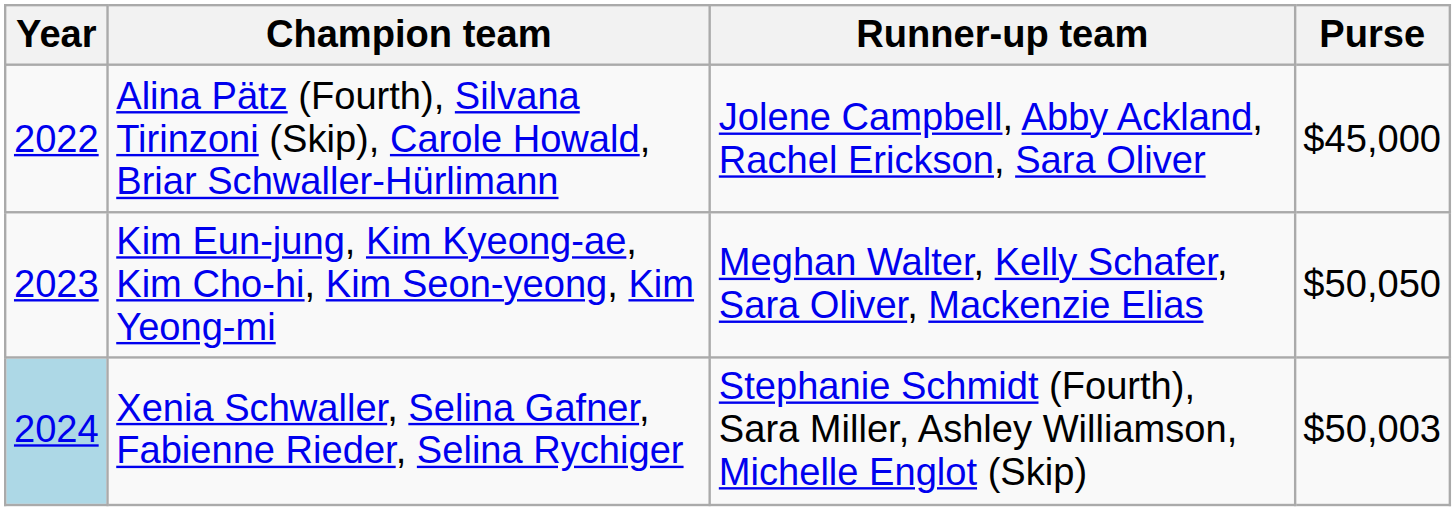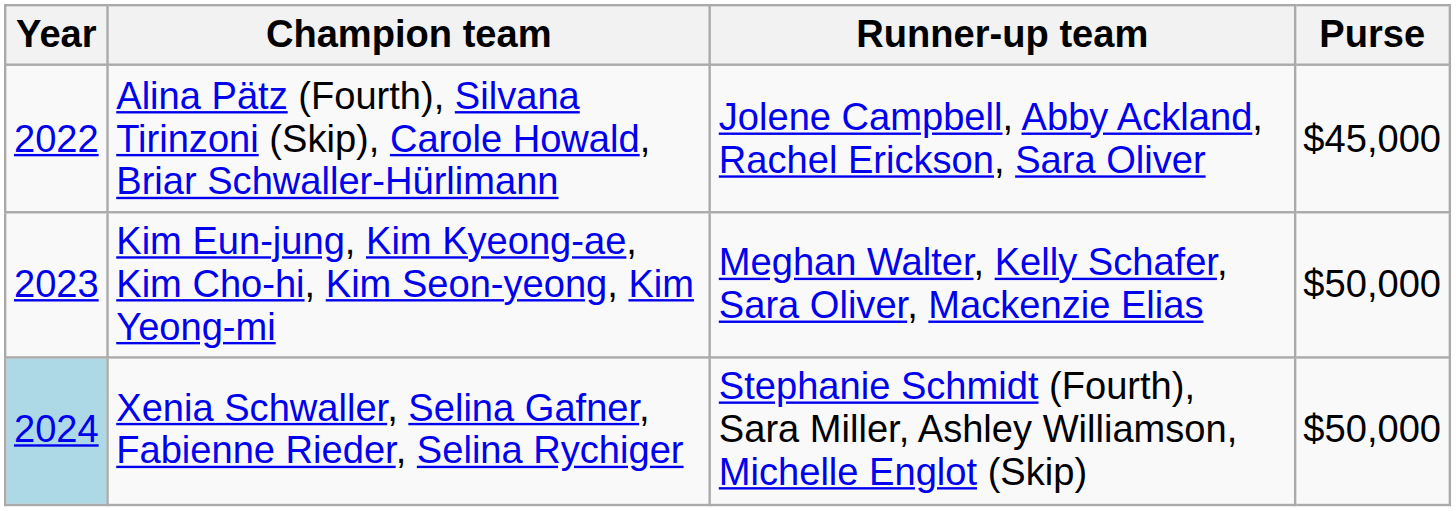(1372, 284) $50,050 -> (1372, 284) $50,000
(1372, 430) $50,003 -> (1372, 430) $50,000
